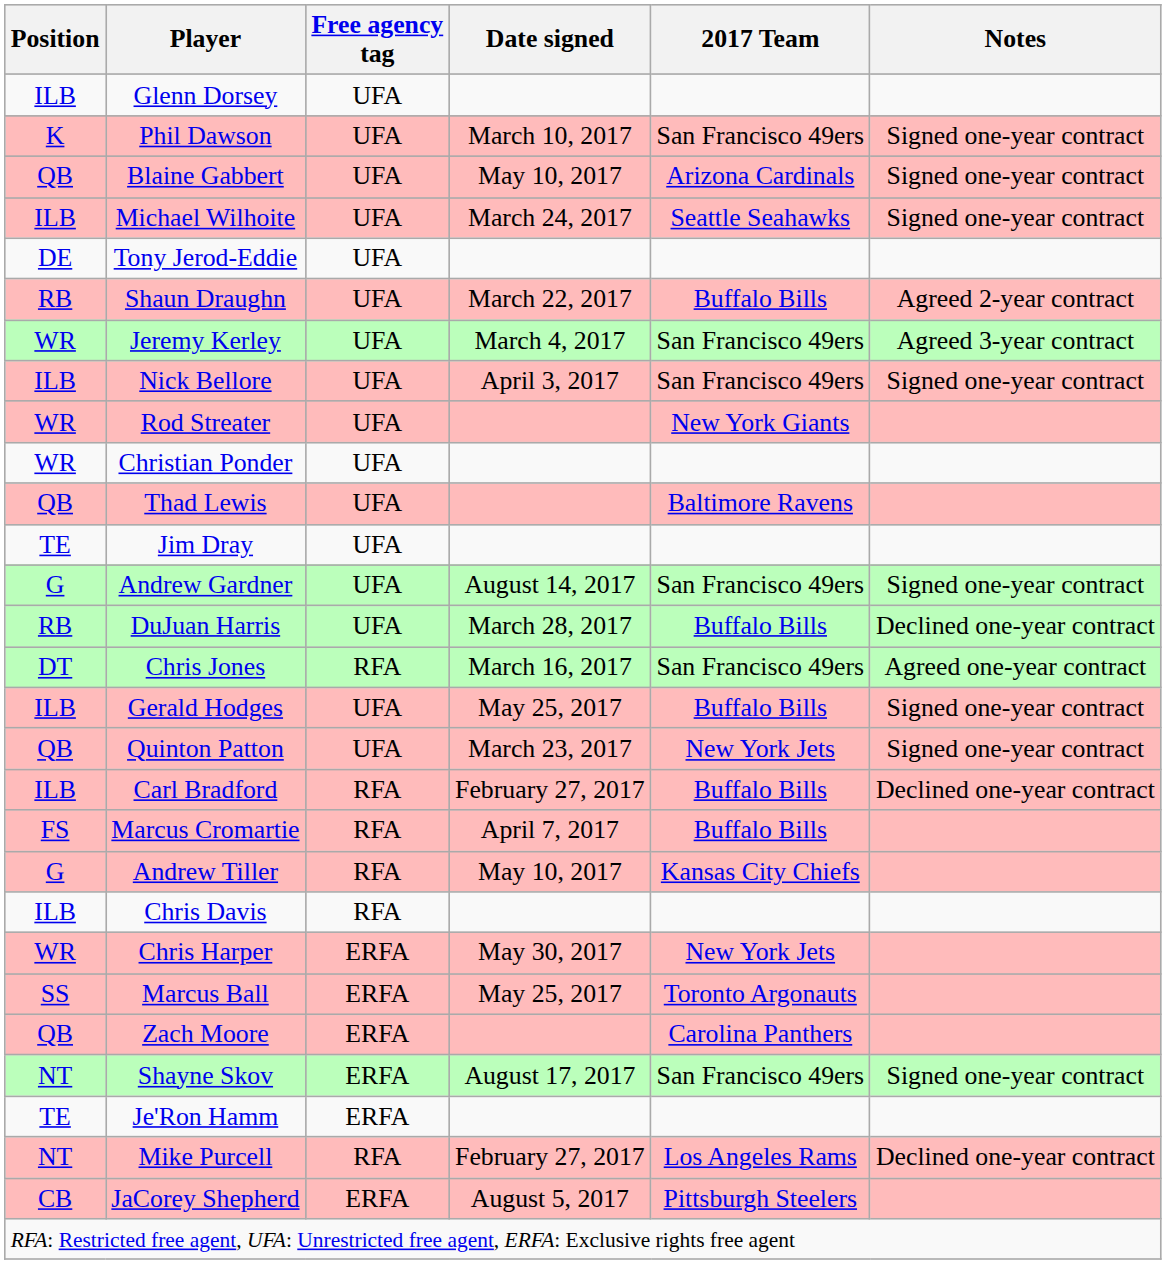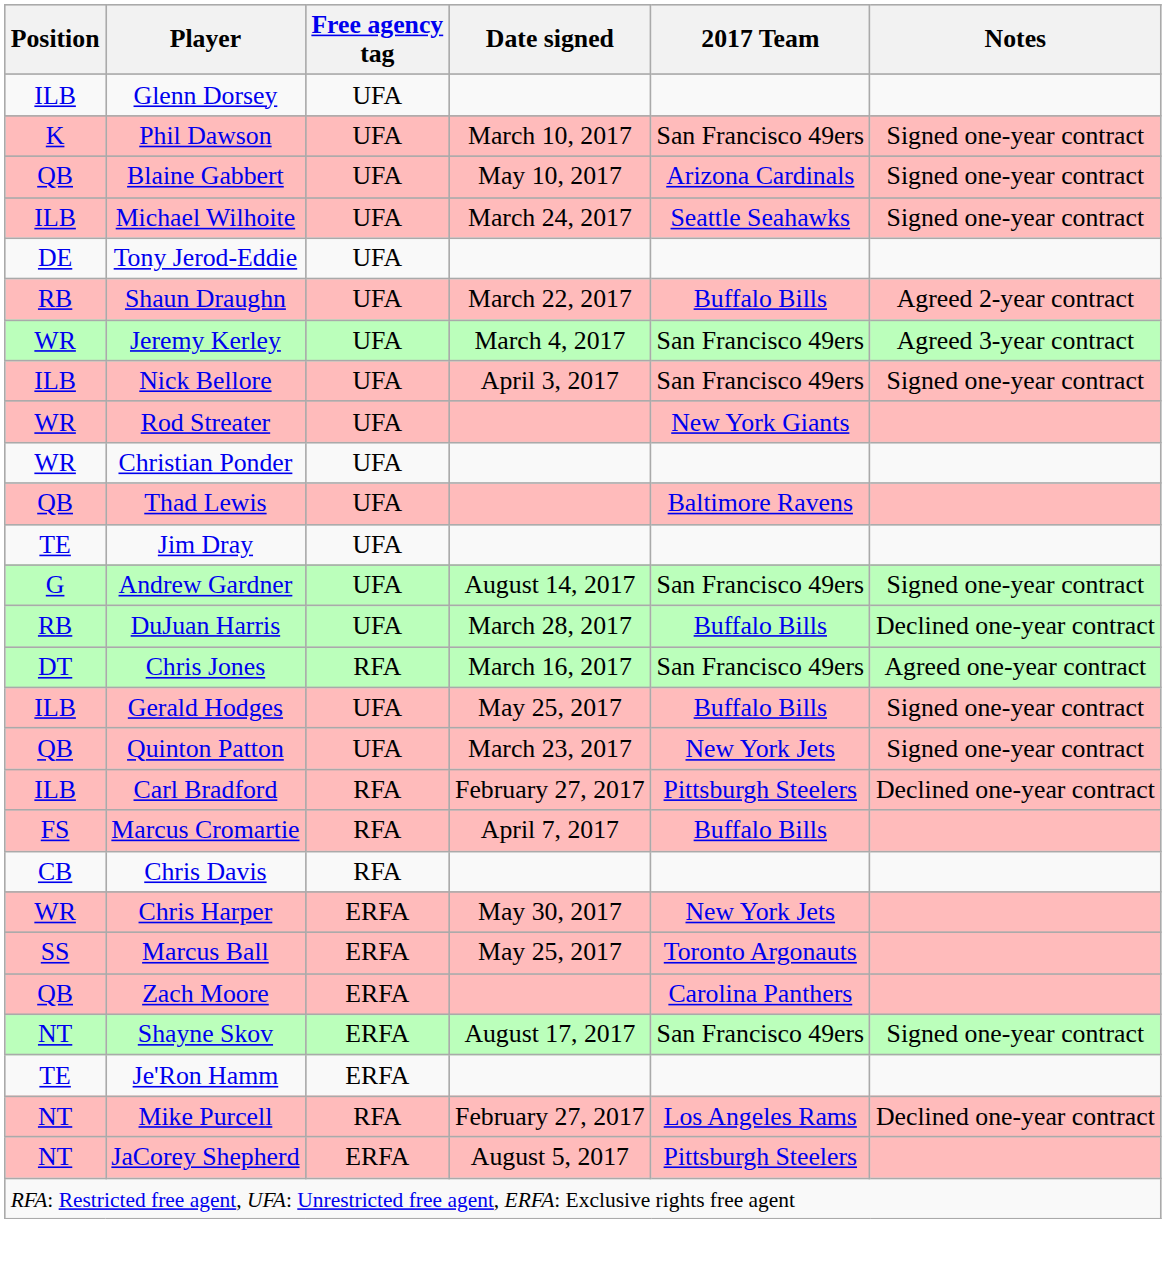(760, 789) Buffalo Bills -> (760, 789) Pittsburgh Steelers
- row: (205, 870)
(55, 911) ILB -> (55, 870) CB
(55, 1197) CB -> (55, 1156) NT
